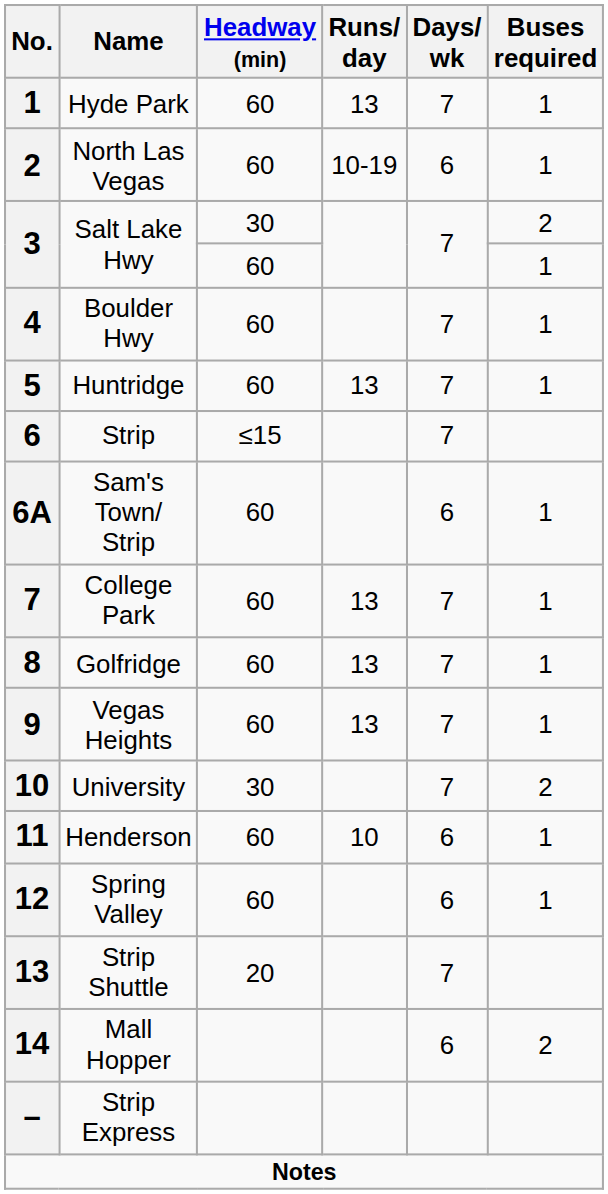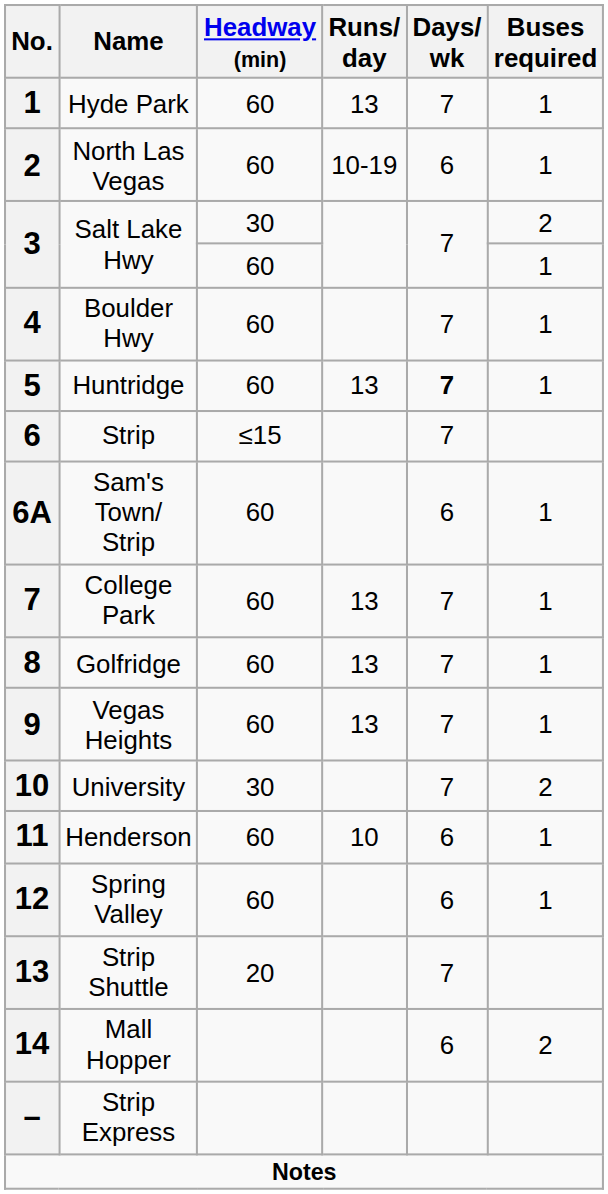(447, 385) normal -> (447, 385) bold
